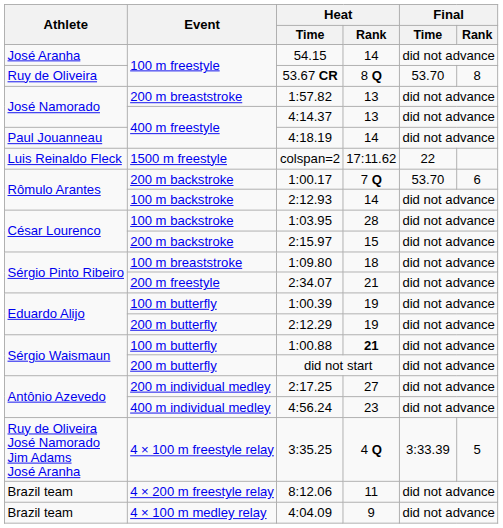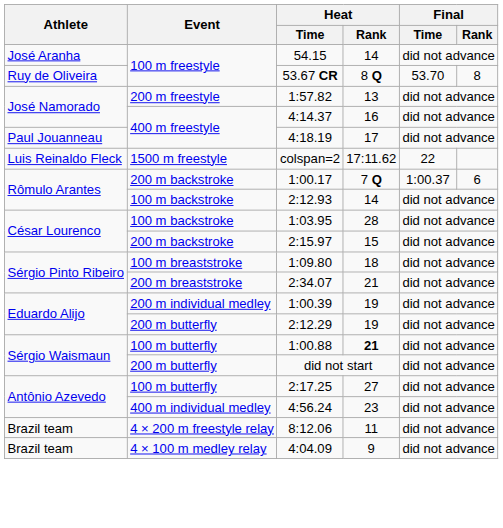(186, 97) 200 m breaststroke -> (175, 97) 200 m freestyle
(371, 118) 13 -> (371, 118) 16
(371, 138) 14 -> (371, 138) 17
(428, 180) 53.70 -> (428, 180) 1:00.37
(175, 283) 200 m freestyle -> (186, 283) 200 m breaststroke
(173, 304) 100 m butterfly -> (200, 304) 200 m individual medley
(200, 387) 200 m individual medley -> (173, 387) 100 m butterfly
- row: (310, 450)
